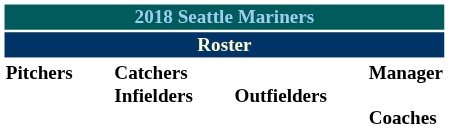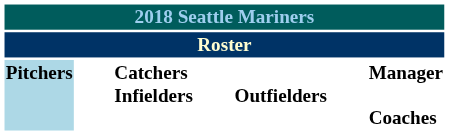(39, 72) no background -> (39, 72) lightblue background
